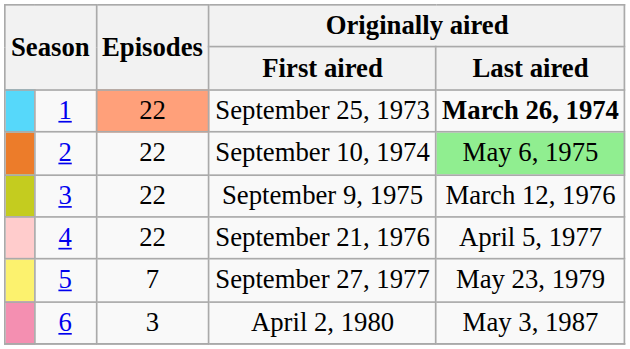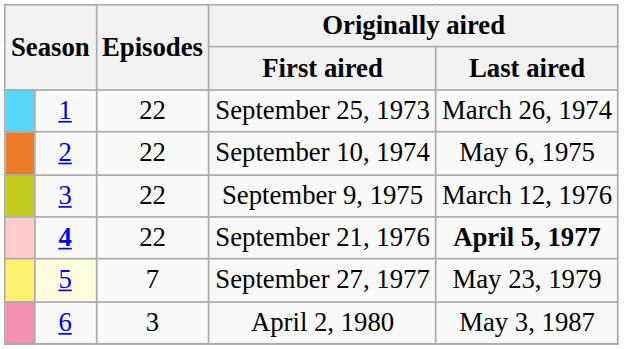(152, 110) lightsalmon background -> (152, 110) no background
(531, 110) bold -> (527, 110) normal
(531, 152) lightgreen background -> (527, 152) no background
(65, 237) normal -> (65, 237) bold
(531, 237) normal -> (527, 237) bold
(65, 279) no background -> (65, 279) lightyellow background
